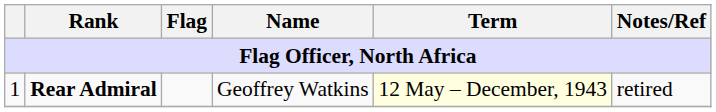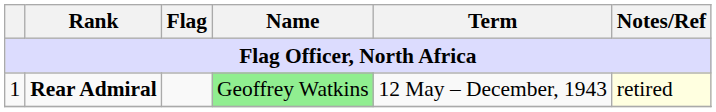(293, 89) no background -> (293, 89) lightgreen background
(493, 89) lightyellow background -> (493, 89) no background
(645, 89) no background -> (645, 89) lightyellow background
